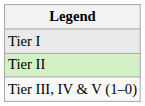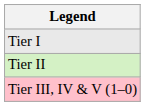(73, 89) no background -> (73, 89) pink background
